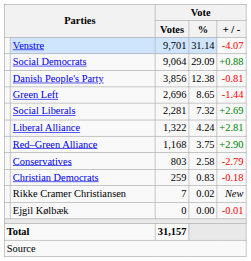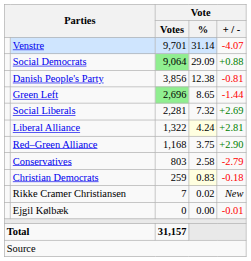(175, 62) no background -> (175, 62) lightgreen background
(175, 95) no background -> (175, 95) lightgreen background
(205, 128) no background -> (205, 128) lightyellow background
(205, 177) no background -> (205, 177) lightyellow background
